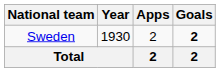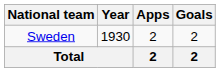(194, 36) bold -> (194, 36) normal
